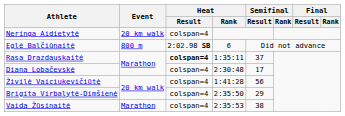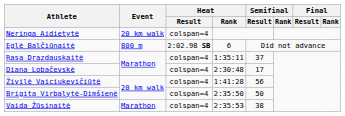(189, 57) bold -> (189, 57) normal
(260, 93) 29 -> (260, 93) 50
